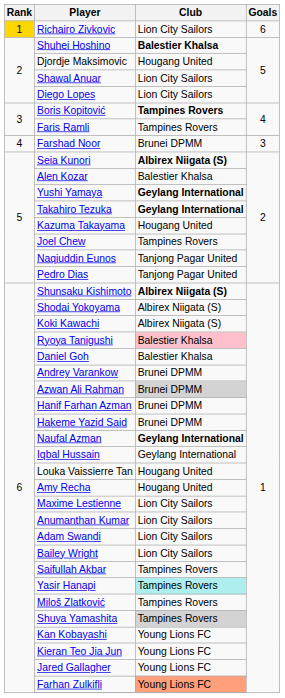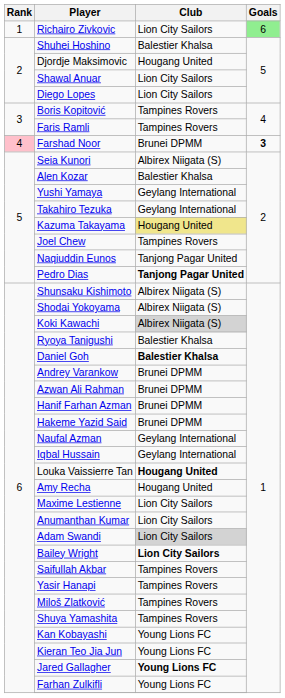(19, 29) gold background -> (19, 29) no background
(263, 29) no background -> (263, 29) lightgreen background
(178, 46) bold -> (175, 46) normal
(180, 111) bold -> (178, 111) normal
(19, 144) no background -> (19, 144) pink background
(263, 144) normal -> (263, 144) bold
(182, 160) bold -> (179, 160) normal
(191, 193) bold -> (187, 193) normal
(191, 210) bold -> (187, 210) normal
(175, 226) no background -> (175, 226) khaki background
(187, 275) normal -> (191, 275) bold
(182, 291) bold -> (179, 291) normal
(179, 324) no background -> (179, 324) lightgrey background
(175, 341) pink background -> (175, 341) no background
(175, 357) normal -> (178, 357) bold
(170, 390) lightgrey background -> (170, 390) no background
(191, 439) bold -> (187, 439) normal
(175, 472) normal -> (178, 472) bold
(175, 537) no background -> (175, 537) lightgrey background
(175, 553) normal -> (179, 553) bold
(178, 586) paleturquoise background -> (178, 586) no background
(178, 619) lightgrey background -> (178, 619) no background
(174, 668) normal -> (177, 668) bold
(174, 685) lightsalmon background -> (174, 685) no background
